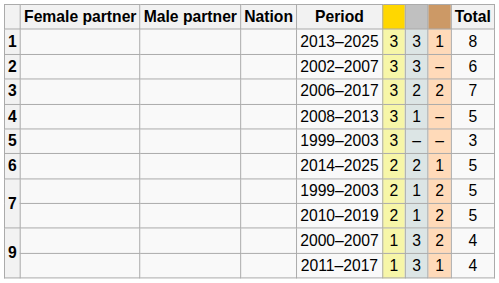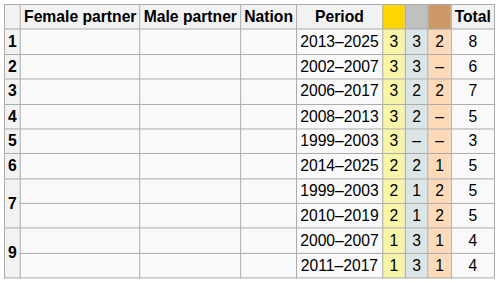(440, 41) 1 -> (440, 41) 2
(417, 116) 1 -> (417, 116) 2
(440, 240) 2 -> (440, 240) 1
